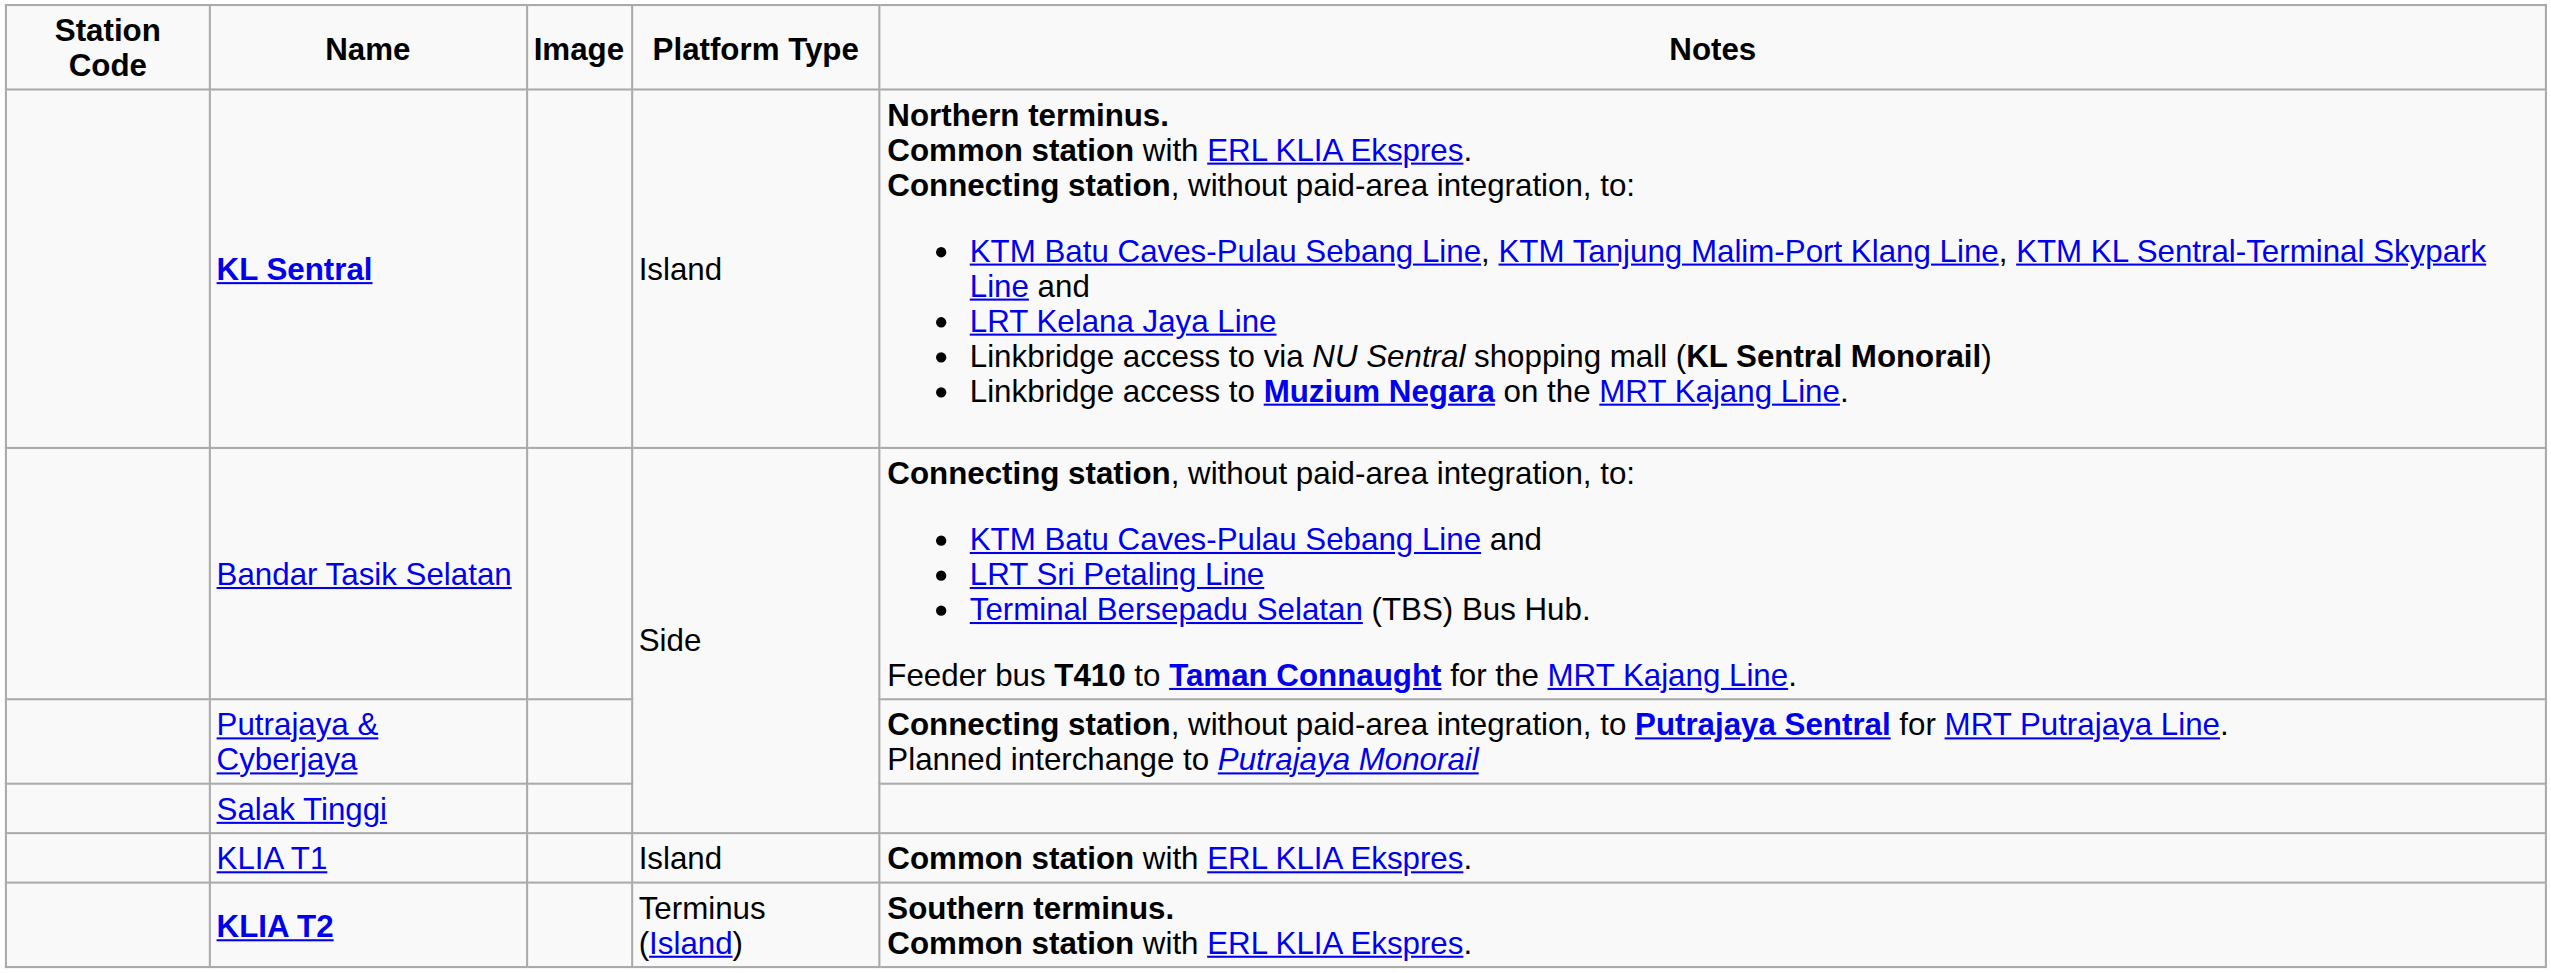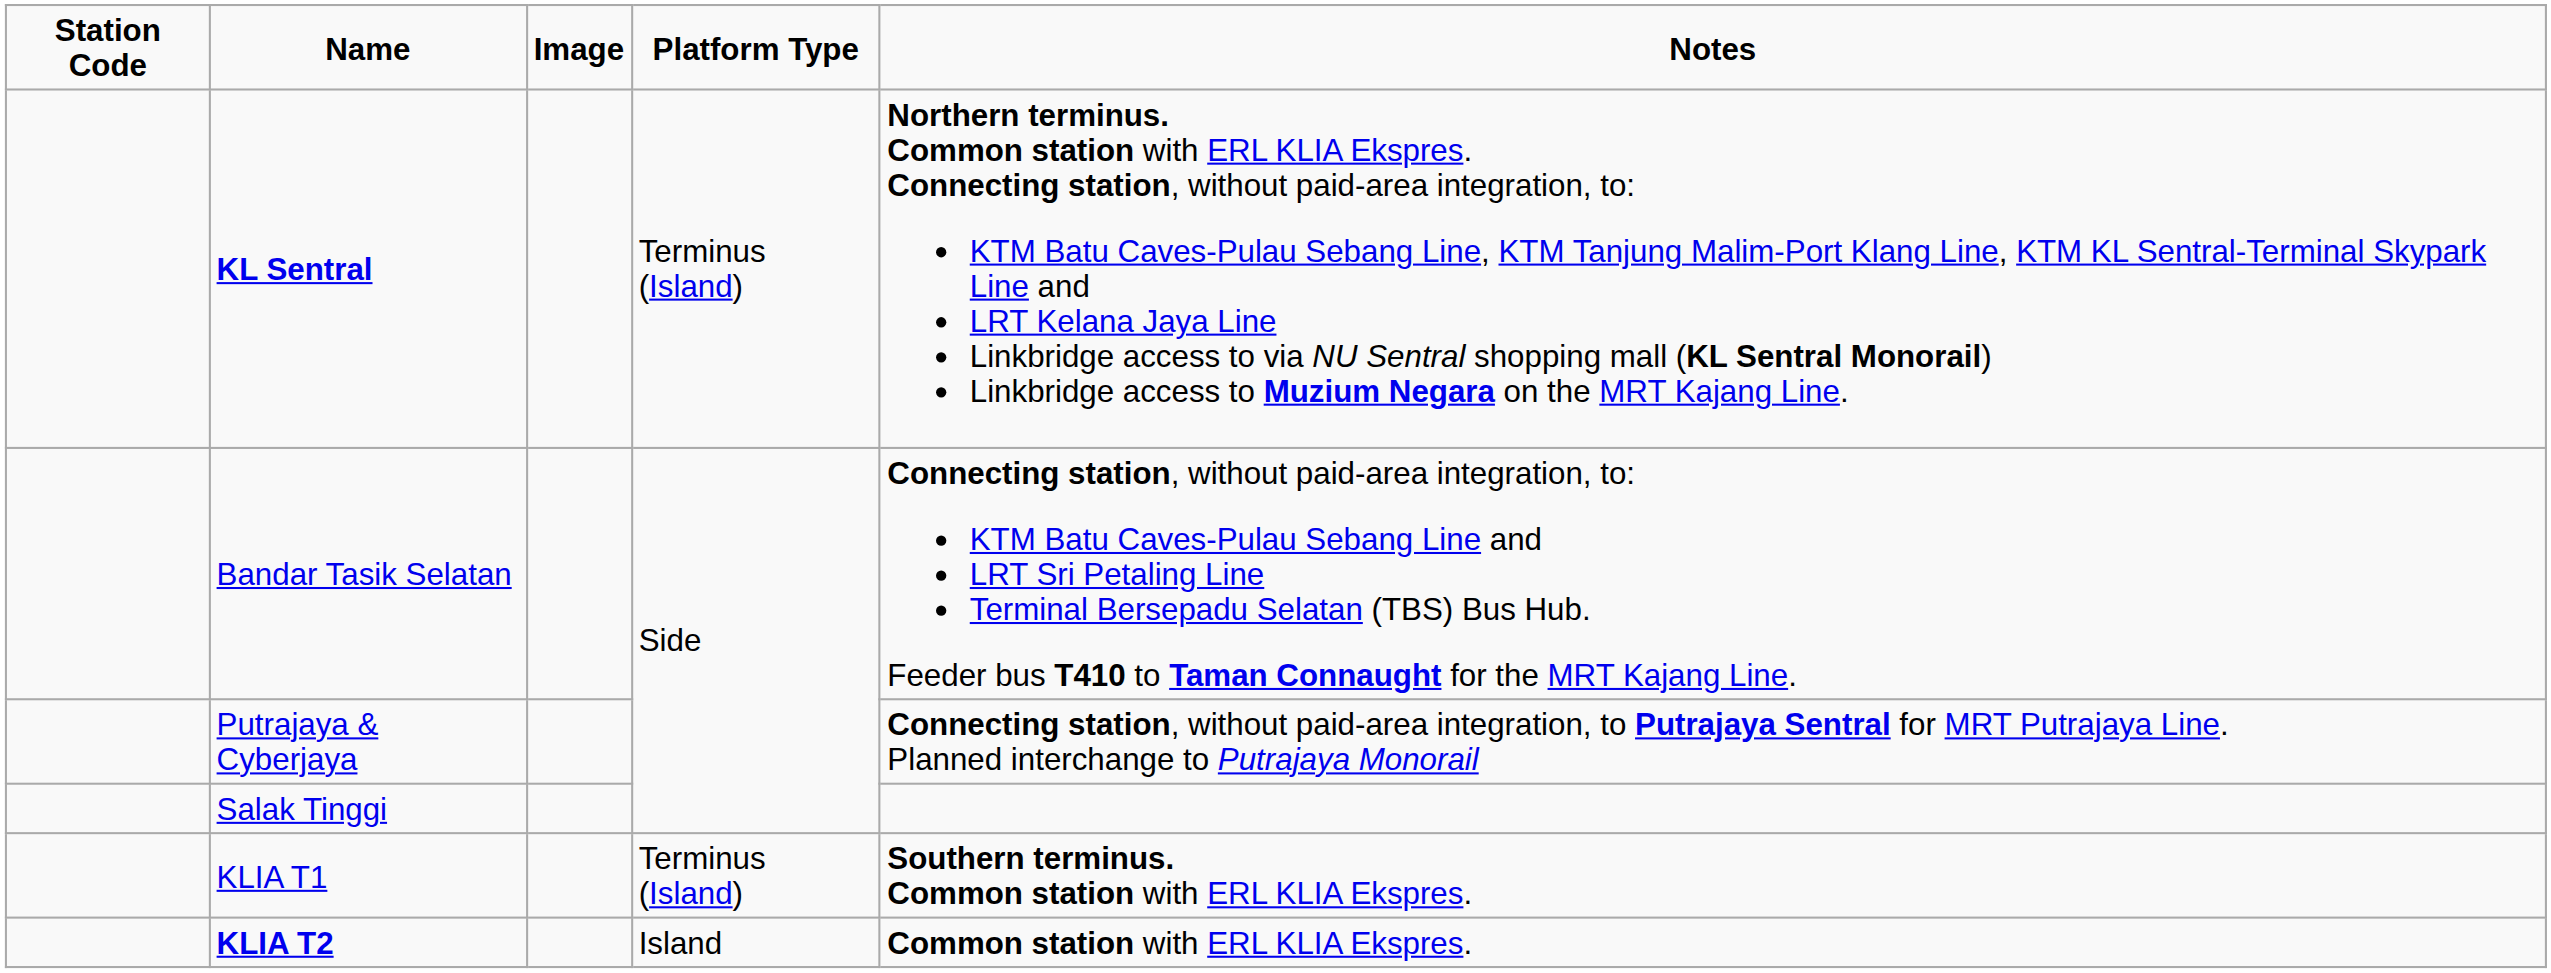(680, 268) Island -> (702, 268) Terminus (Island)
(680, 858) Island -> (702, 876) Terminus (Island)
(1180, 858) Common station with ERL KLIA Ekspres. -> (1180, 876) Southern terminus. Common station with ERL KLIA Ekspres.
(702, 925) Terminus (Island) -> (680, 943) Island
(1180, 925) Southern terminus. Common station with ERL KLIA Ekspres. -> (1180, 943) Common station with ERL KLIA Ekspres.
